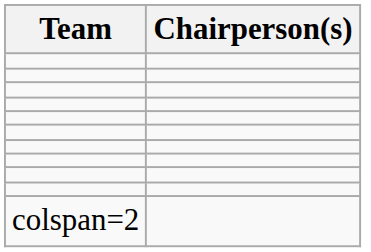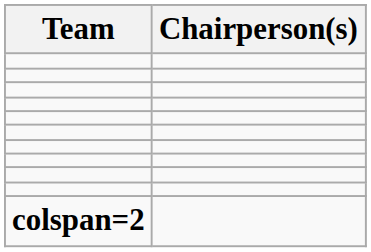(76, 220) normal -> (78, 220) bold
